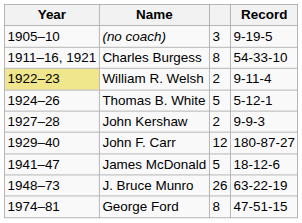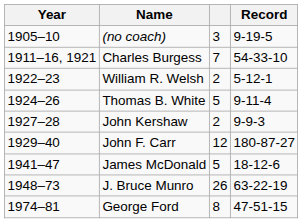(216, 57) 8 -> (216, 57) 7
(34, 79) khaki background -> (34, 79) no background
(253, 79) 9-11-4 -> (253, 79) 5-12-1
(253, 100) 5-12-1 -> (253, 100) 9-11-4
